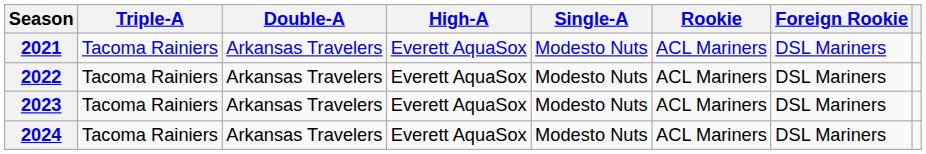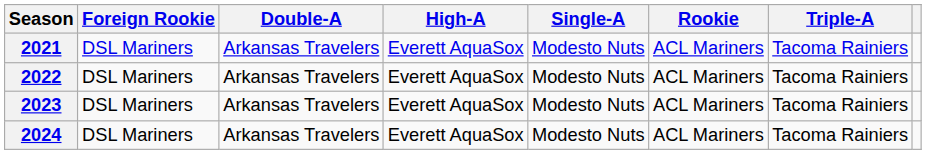columns swapped: (150, 18) <-> (842, 18)
